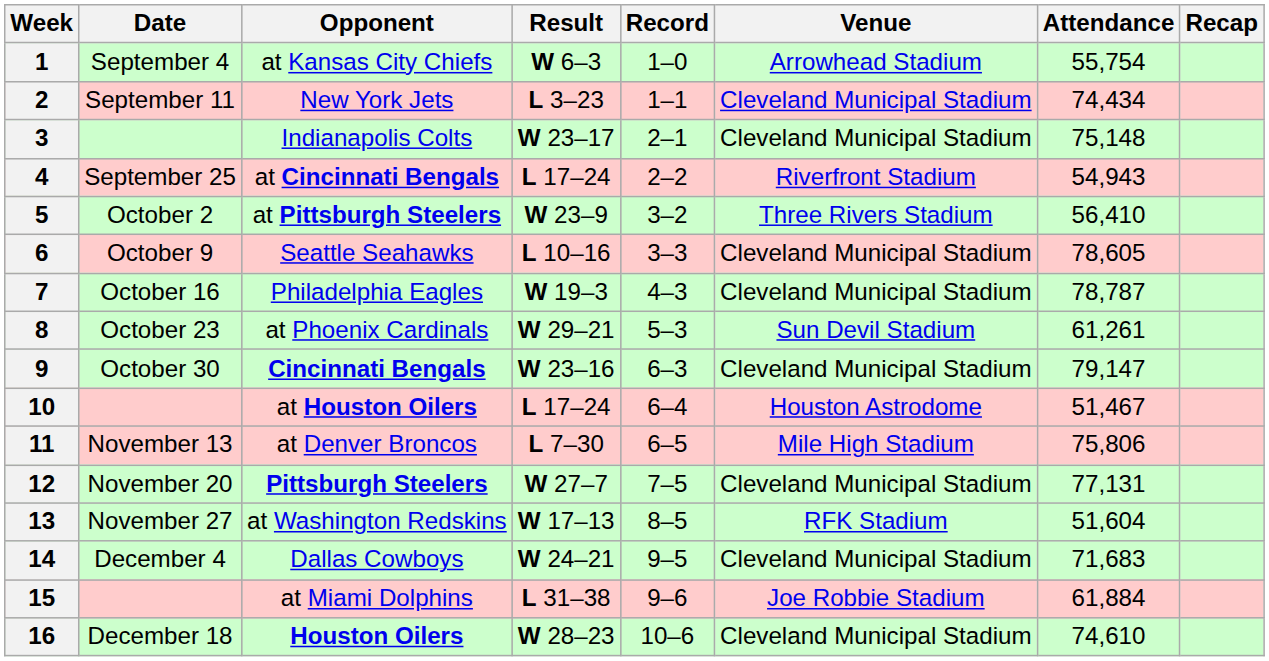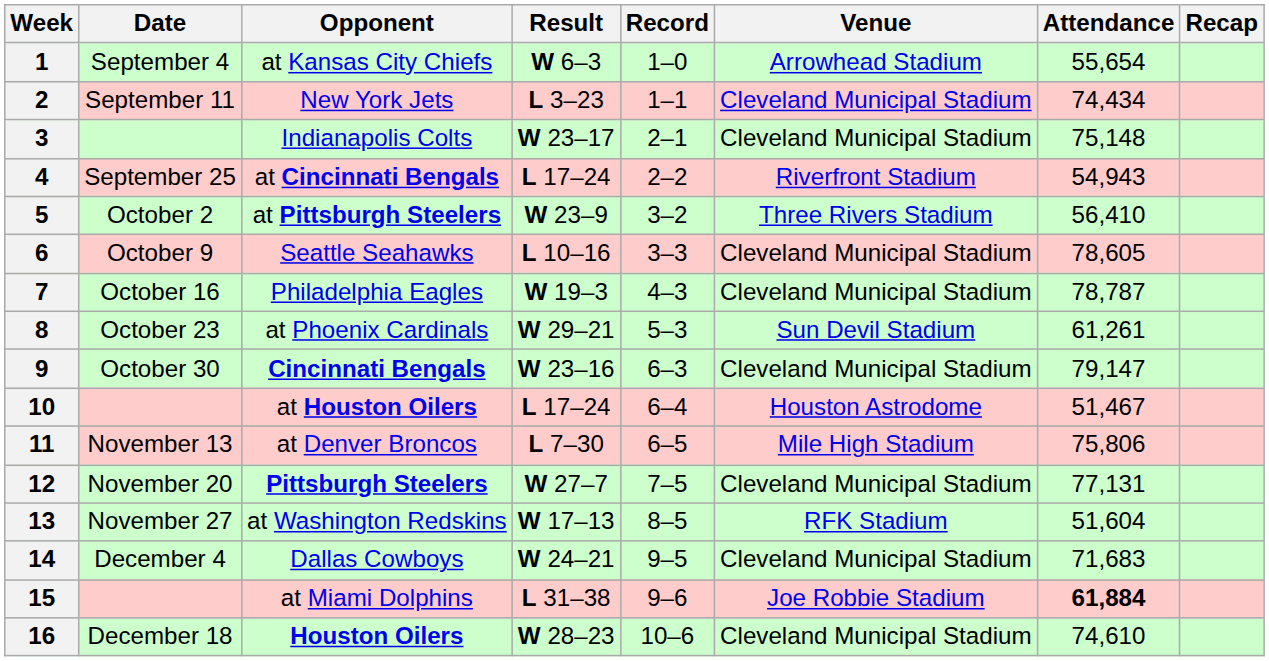(1109, 61) 55,754 -> (1109, 61) 55,654
(1109, 598) normal -> (1109, 598) bold
